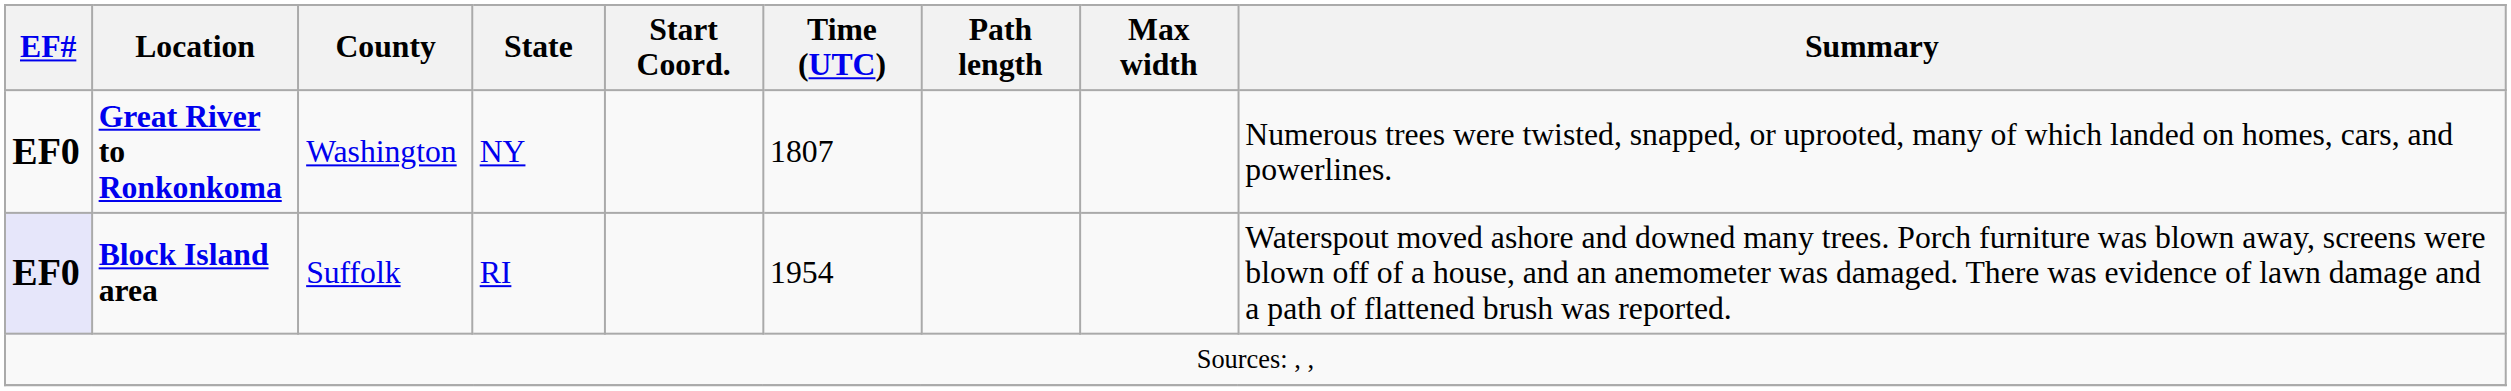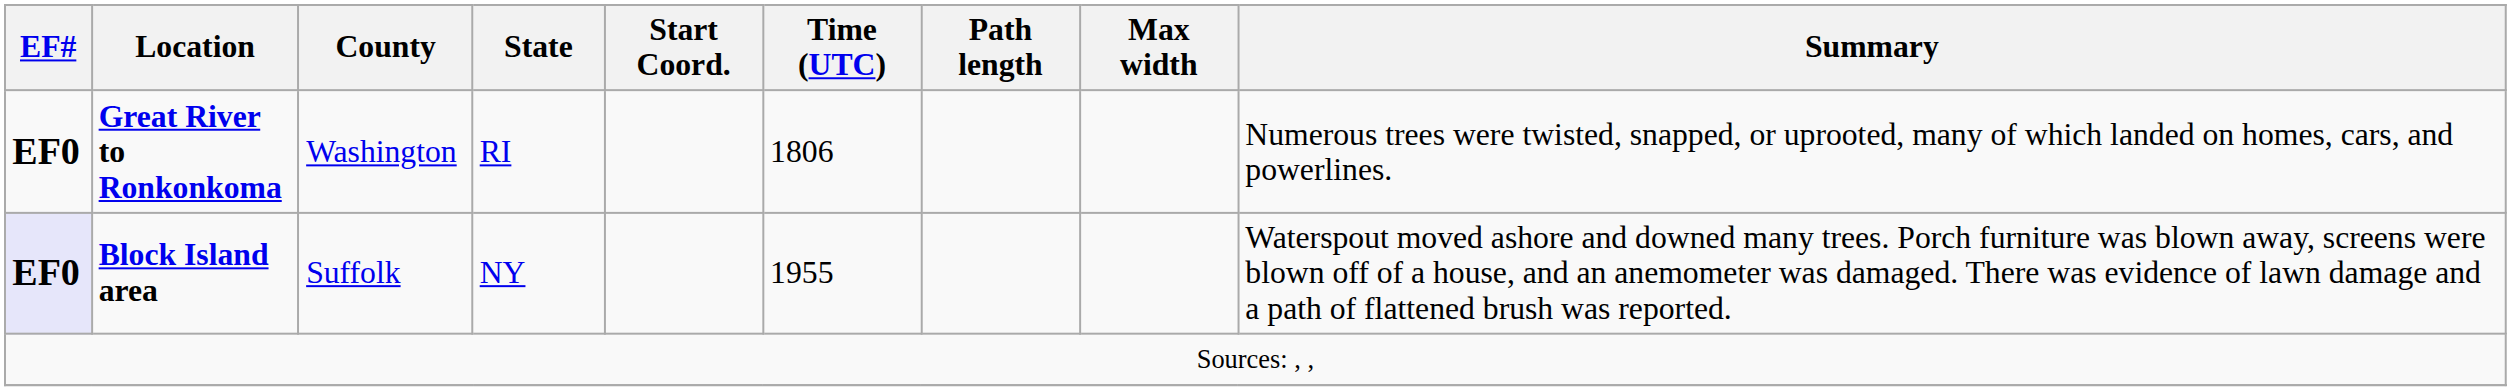(503, 151) NY -> (496, 151) RI
(802, 151) 1807 -> (802, 151) 1806
(496, 272) RI -> (503, 272) NY
(802, 272) 1954 -> (802, 272) 1955
